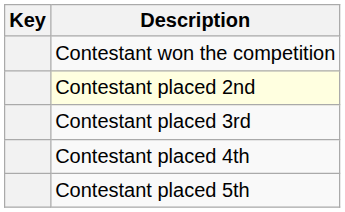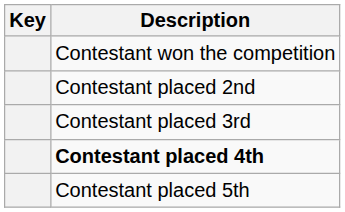(155, 87) lightyellow background -> (155, 87) no background
(152, 155) normal -> (160, 155) bold
